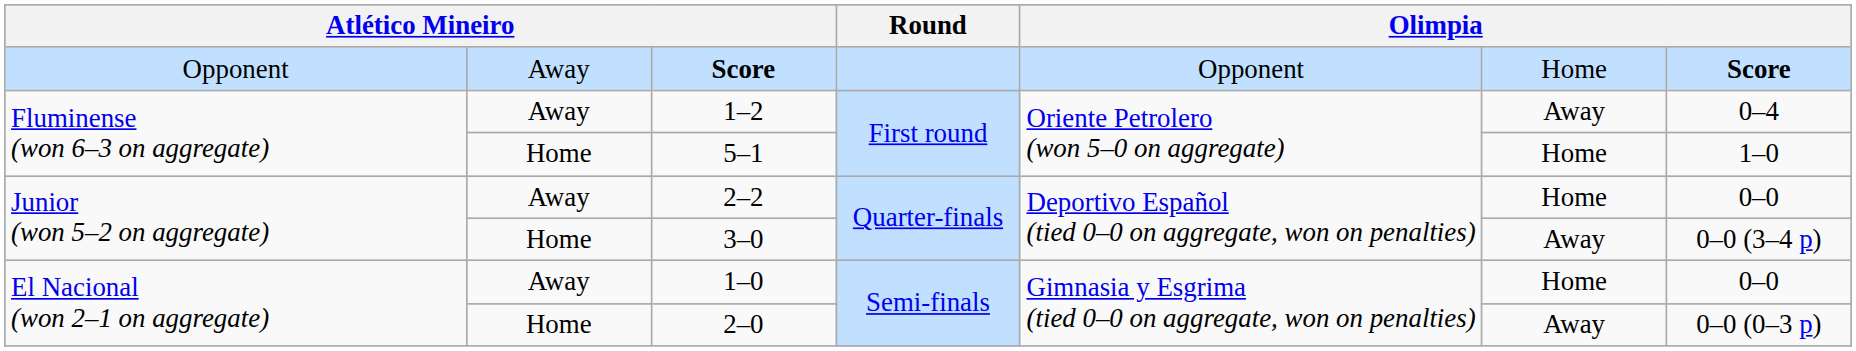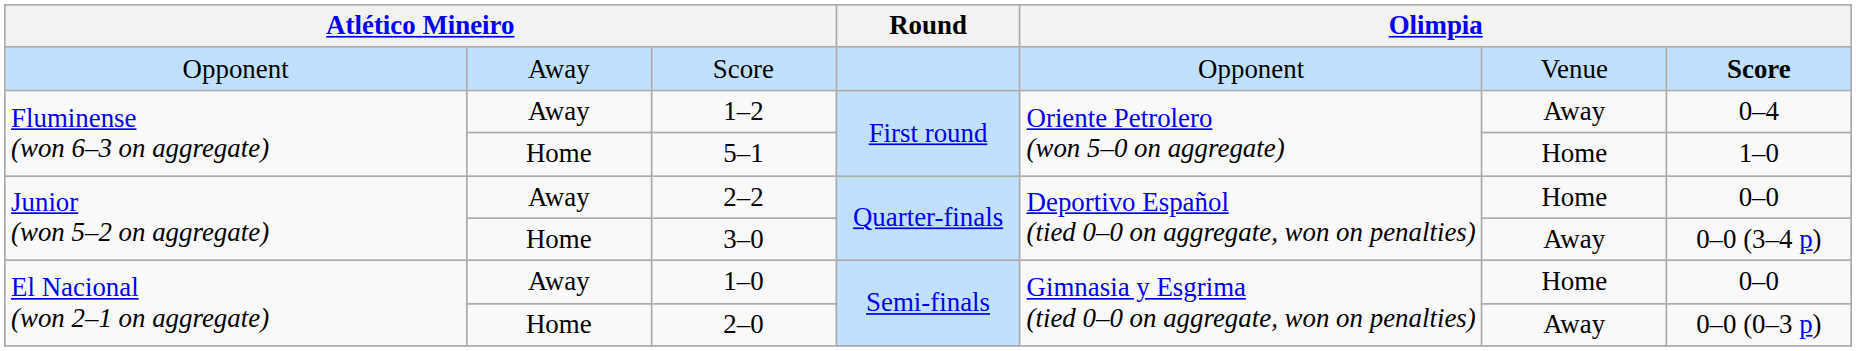(743, 68) bold -> (743, 68) normal
(1574, 68) Home -> (1574, 68) Venue
